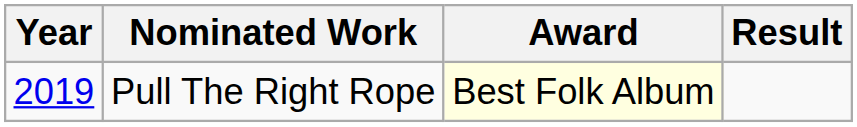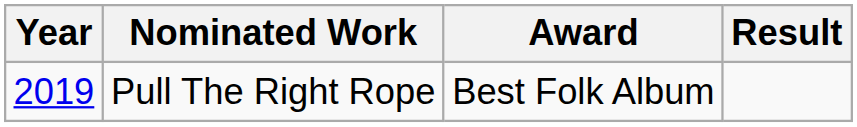(583, 90) lightyellow background -> (583, 90) no background
